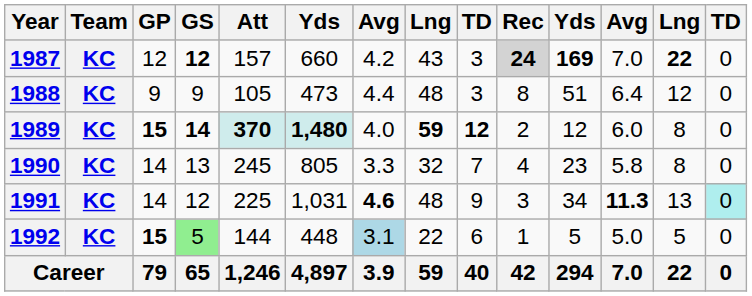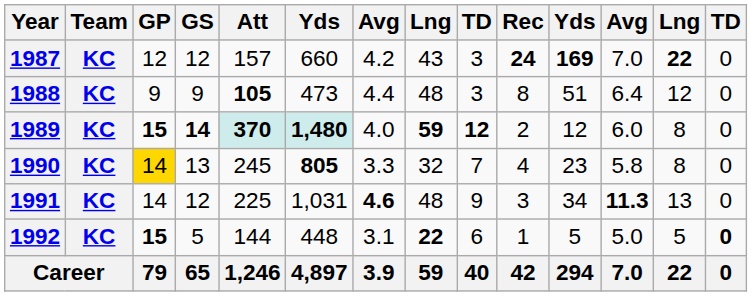(197, 58) bold -> (197, 58) normal
(523, 58) lightgrey background -> (523, 58) no background
(252, 93) normal -> (252, 93) bold
(154, 165) no background -> (154, 165) gold background
(319, 165) normal -> (319, 165) bold
(726, 201) paleturquoise background -> (726, 201) no background
(197, 237) lightgreen background -> (197, 237) no background
(379, 237) lightblue background -> (379, 237) no background
(431, 237) normal -> (431, 237) bold
(726, 237) normal -> (726, 237) bold
